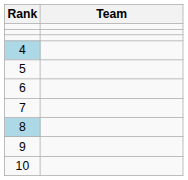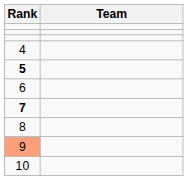(22, 50) lightblue background -> (22, 50) no background
(22, 69) normal -> (22, 69) bold
(22, 108) normal -> (22, 108) bold
(22, 127) lightblue background -> (22, 127) no background
(22, 146) no background -> (22, 146) lightsalmon background
